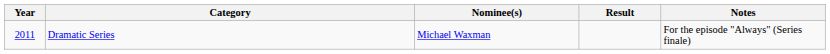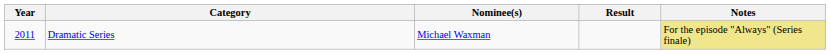(733, 35) no background -> (733, 35) khaki background
